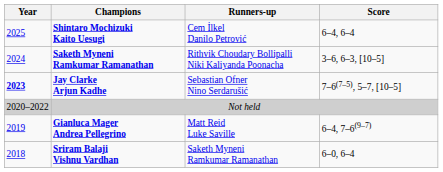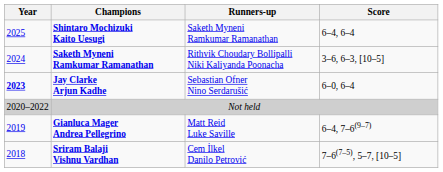(217, 33) Cem İlkel Danilo Petrović -> (233, 33) Saketh Myneni Ramkumar Ramanathan
(361, 86) 7–6(7–5), 5–7, [10–5] -> (338, 86) 6–0, 6–4
(233, 154) Saketh Myneni Ramkumar Ramanathan -> (217, 154) Cem İlkel Danilo Petrović
(338, 154) 6–0, 6–4 -> (361, 154) 7–6(7–5), 5–7, [10–5]
